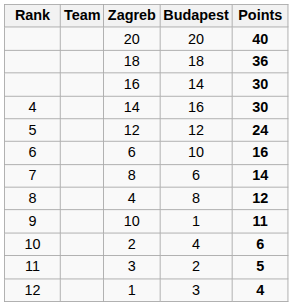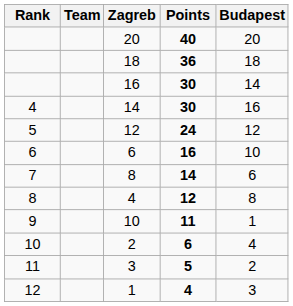columns swapped: (196, 15) <-> (260, 15)
